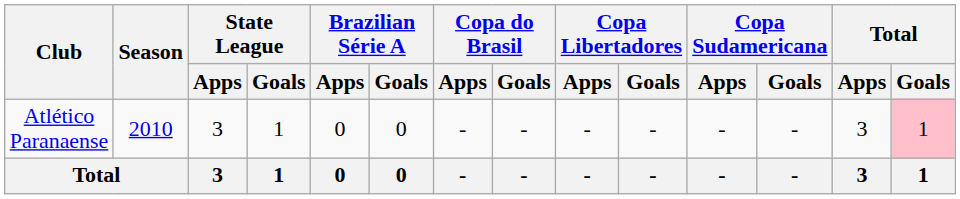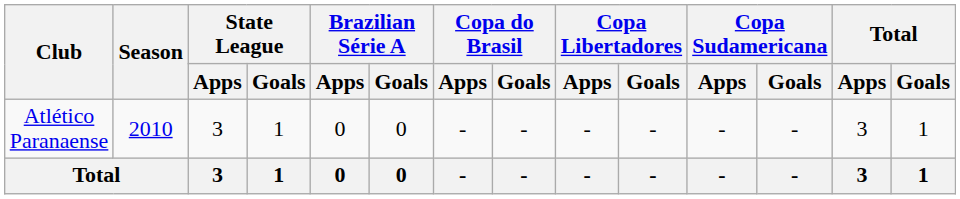(923, 128) pink background -> (923, 128) no background
